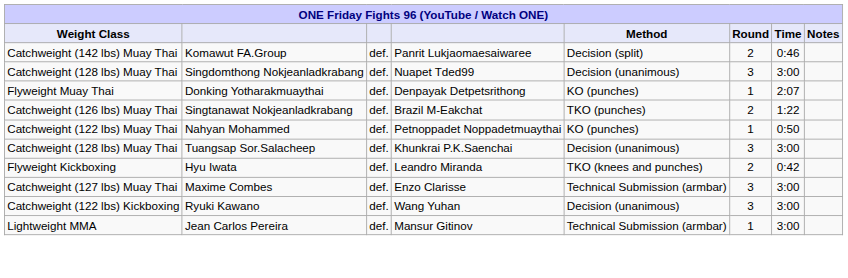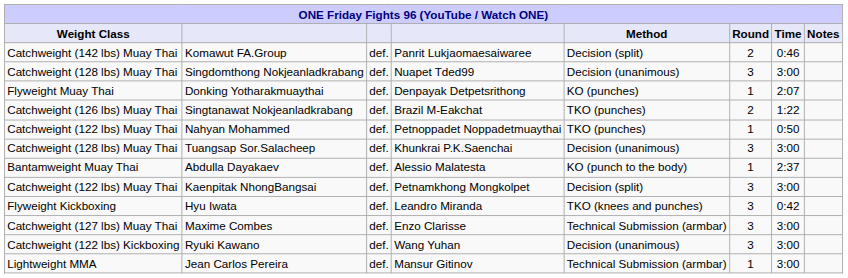(603, 129) KO (punches) -> (606, 129) TKO (punches)
+ row: (232, 167)
+ row: (251, 187)
(751, 167) 2 -> (751, 206) 3
